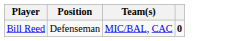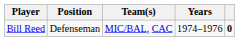+ column: (200, 12)
